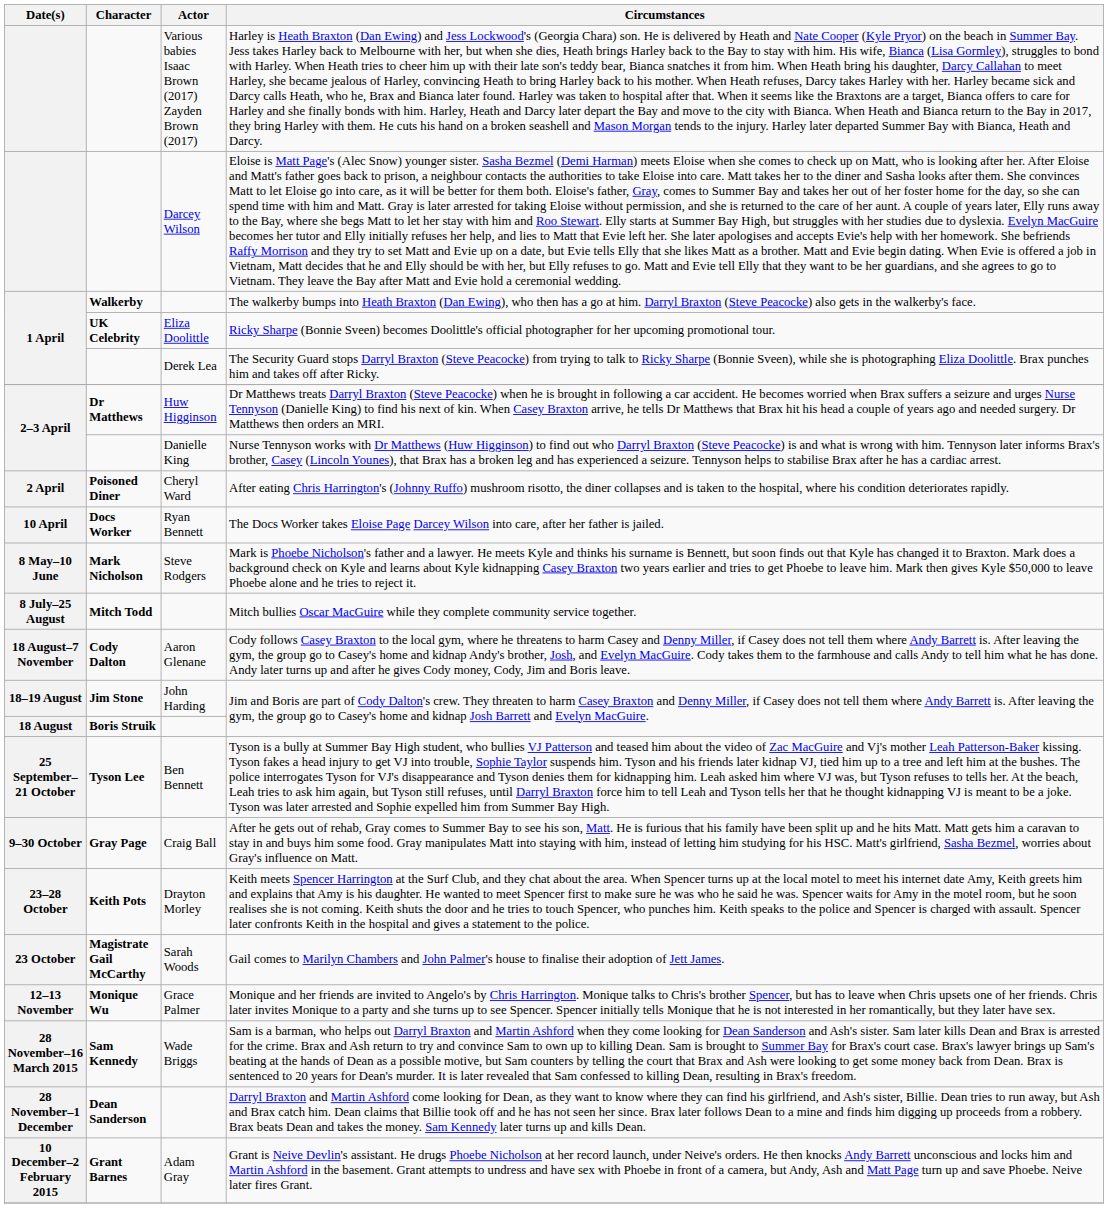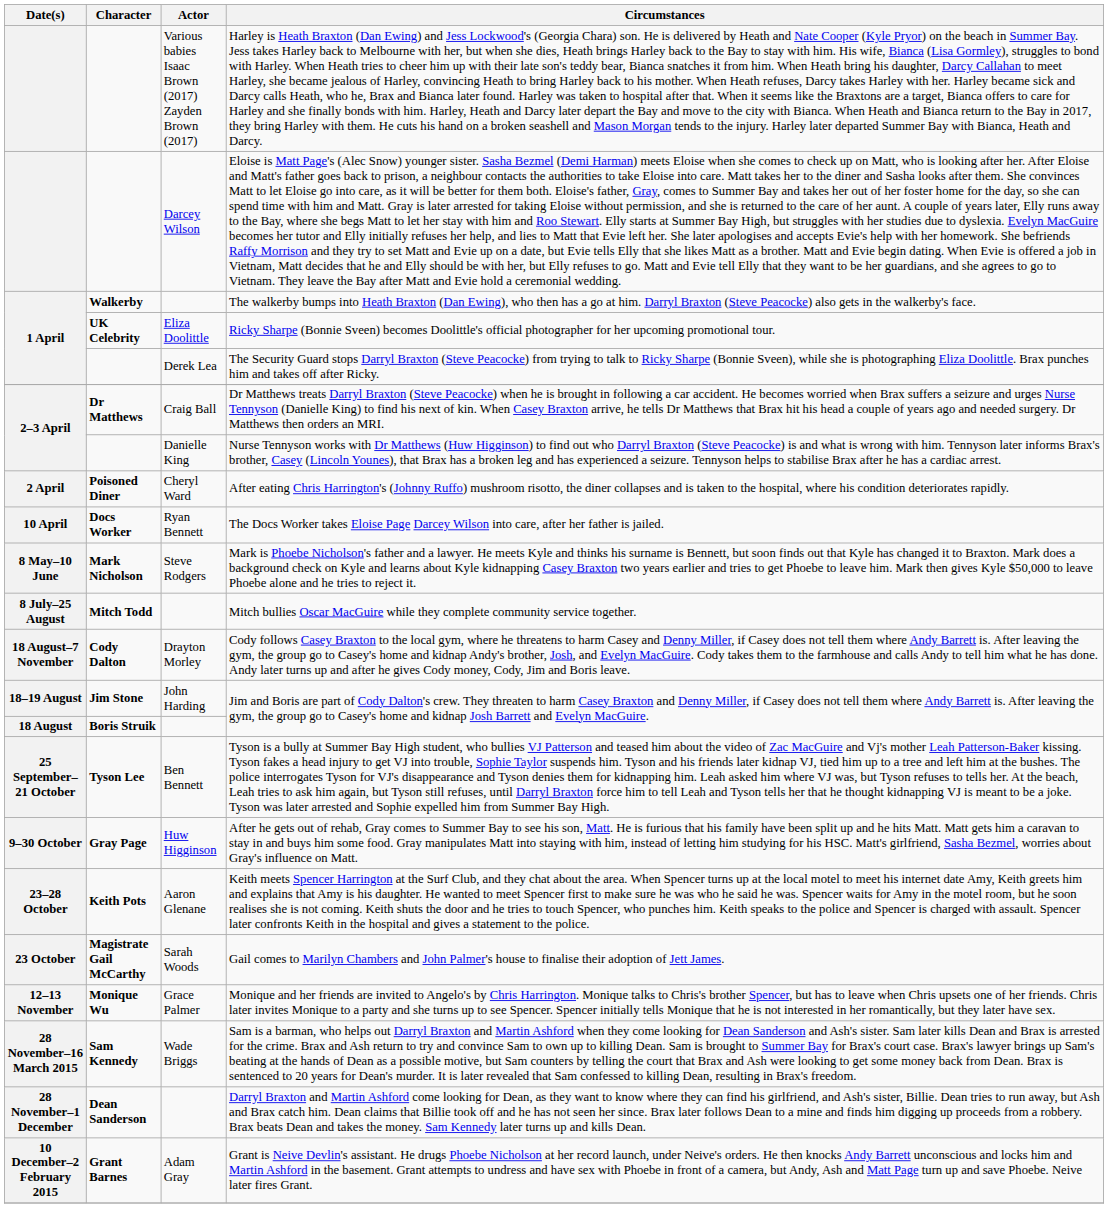(190, 410) Huw Higginson -> (190, 410) Craig Ball
(185, 655) Aaron Glenane -> (184, 655) Drayton Morley
(190, 843) Craig Ball -> (190, 843) Huw Higginson
(184, 901) Drayton Morley -> (185, 901) Aaron Glenane
